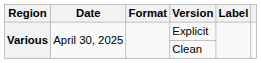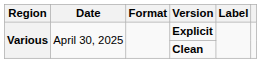(190, 31) normal -> (193, 31) bold
(187, 49) normal -> (188, 49) bold
